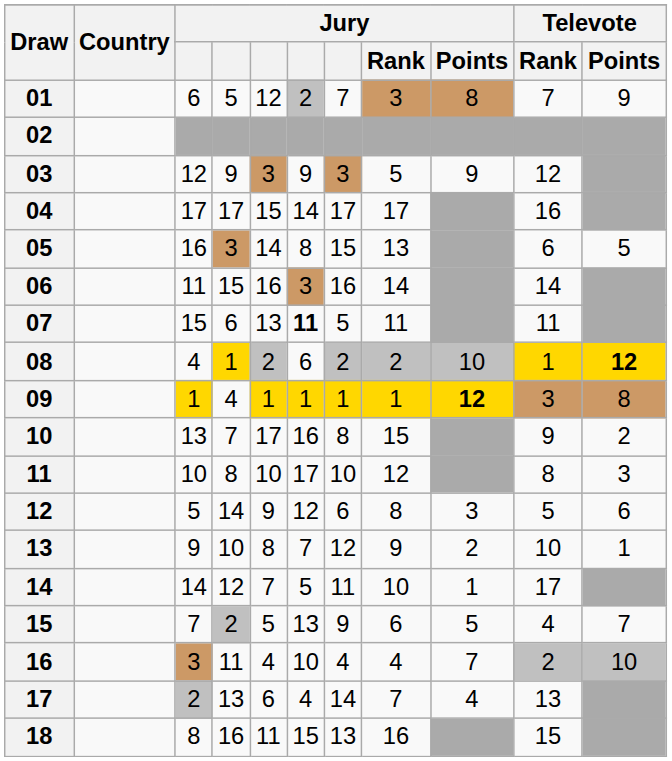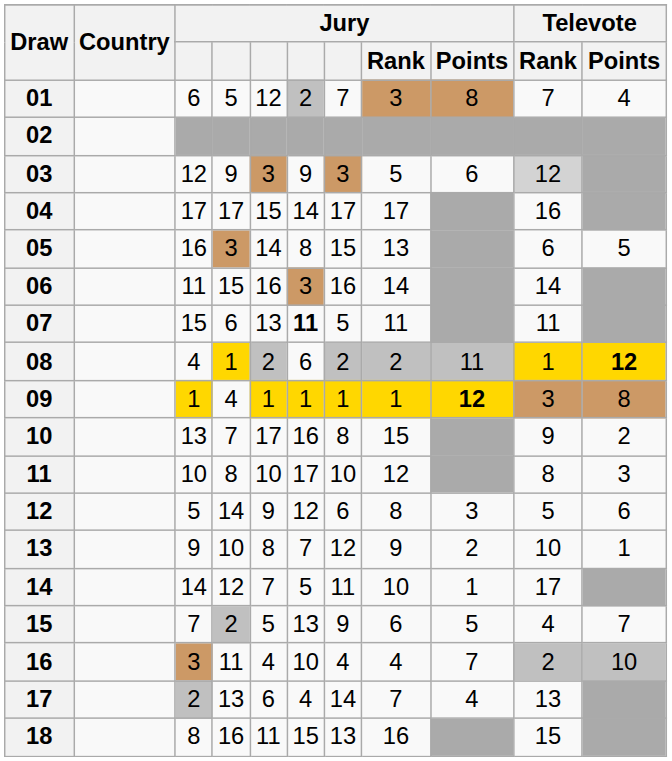(624, 98) 9 -> (624, 98) 4
(472, 173) 9 -> (472, 173) 6
(548, 173) no background -> (548, 173) lightgrey background
(472, 361) 10 -> (472, 361) 11
